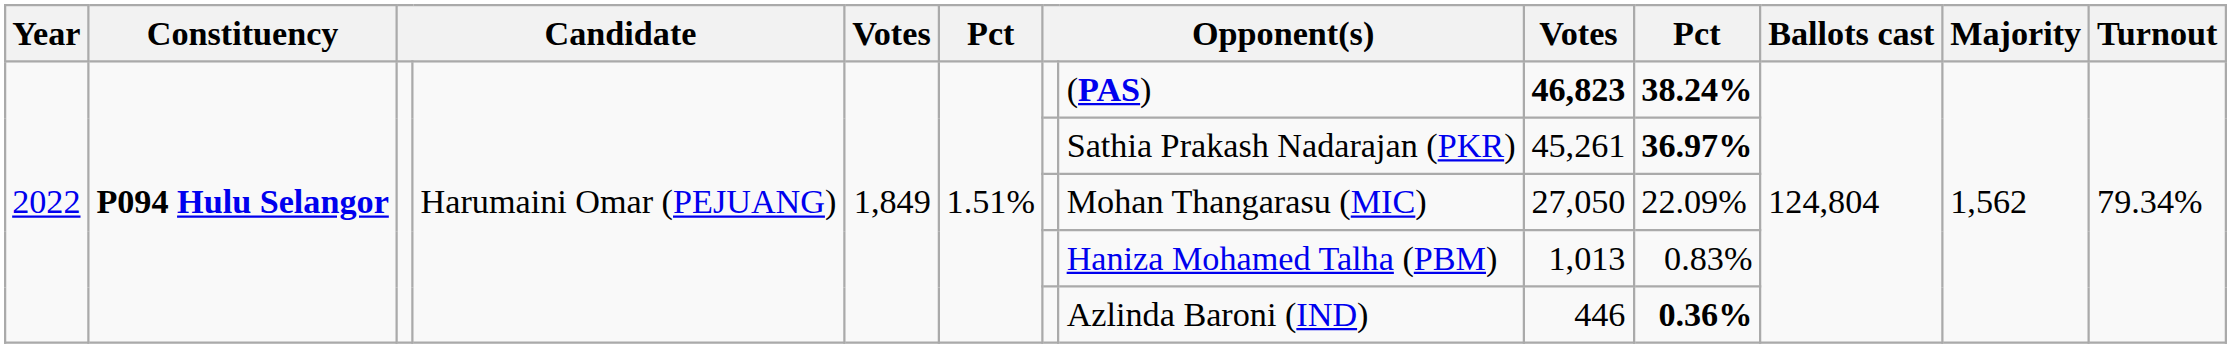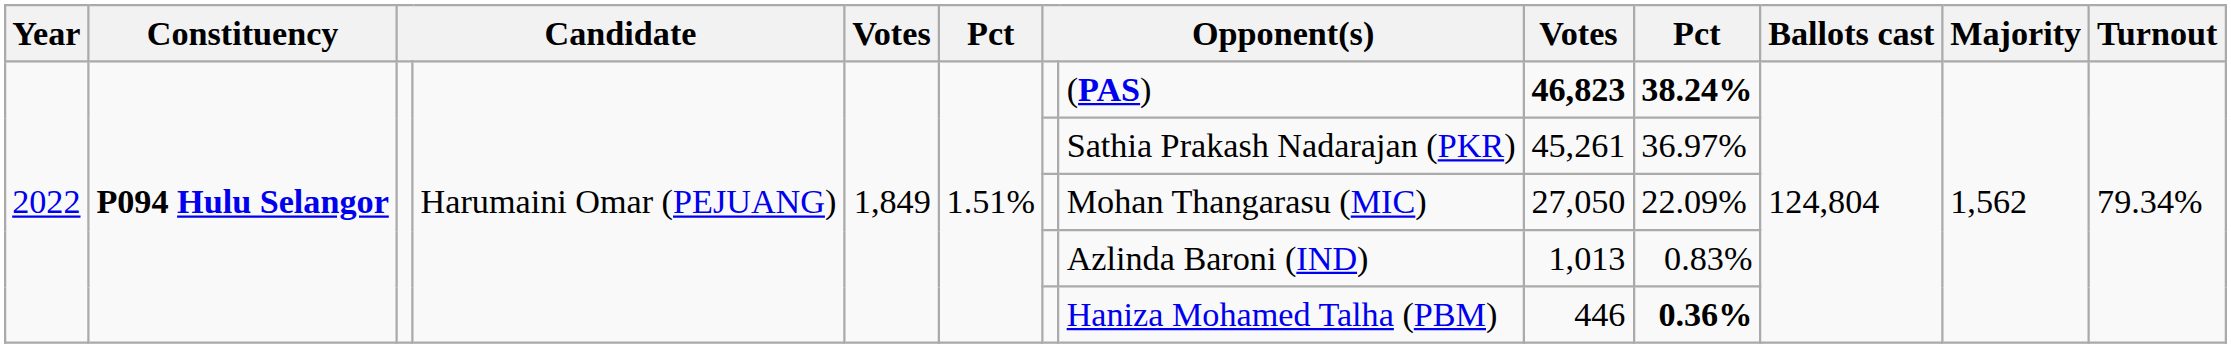(1697, 145) bold -> (1694, 145) normal
(1282, 258) Haniza Mohamed Talha (PBM) -> (1218, 258) Azlinda Baroni (IND)
(1218, 314) Azlinda Baroni (IND) -> (1282, 314) Haniza Mohamed Talha (PBM)
